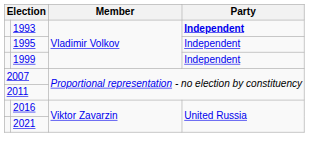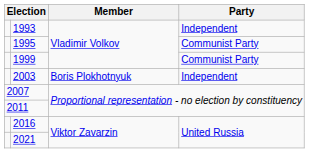(214, 28) bold -> (209, 28) normal
(212, 44) Independent -> (220, 44) Communist Party
(212, 60) Independent -> (220, 60) Communist Party
+ row: (24, 76)
